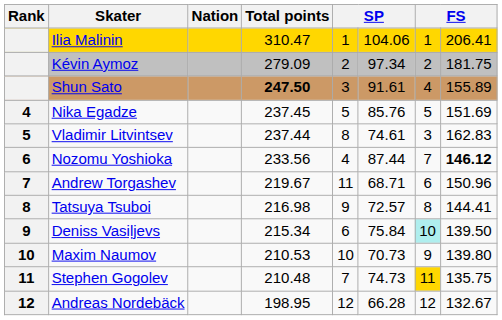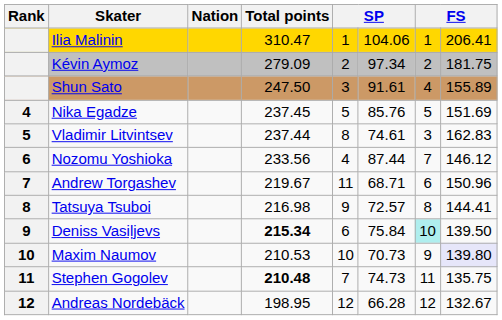(287, 87) bold -> (287, 87) normal
(469, 159) bold -> (469, 159) normal
(287, 231) normal -> (287, 231) bold
(469, 254) no background -> (469, 254) lavender background
(287, 278) normal -> (287, 278) bold
(428, 278) gold background -> (428, 278) no background
